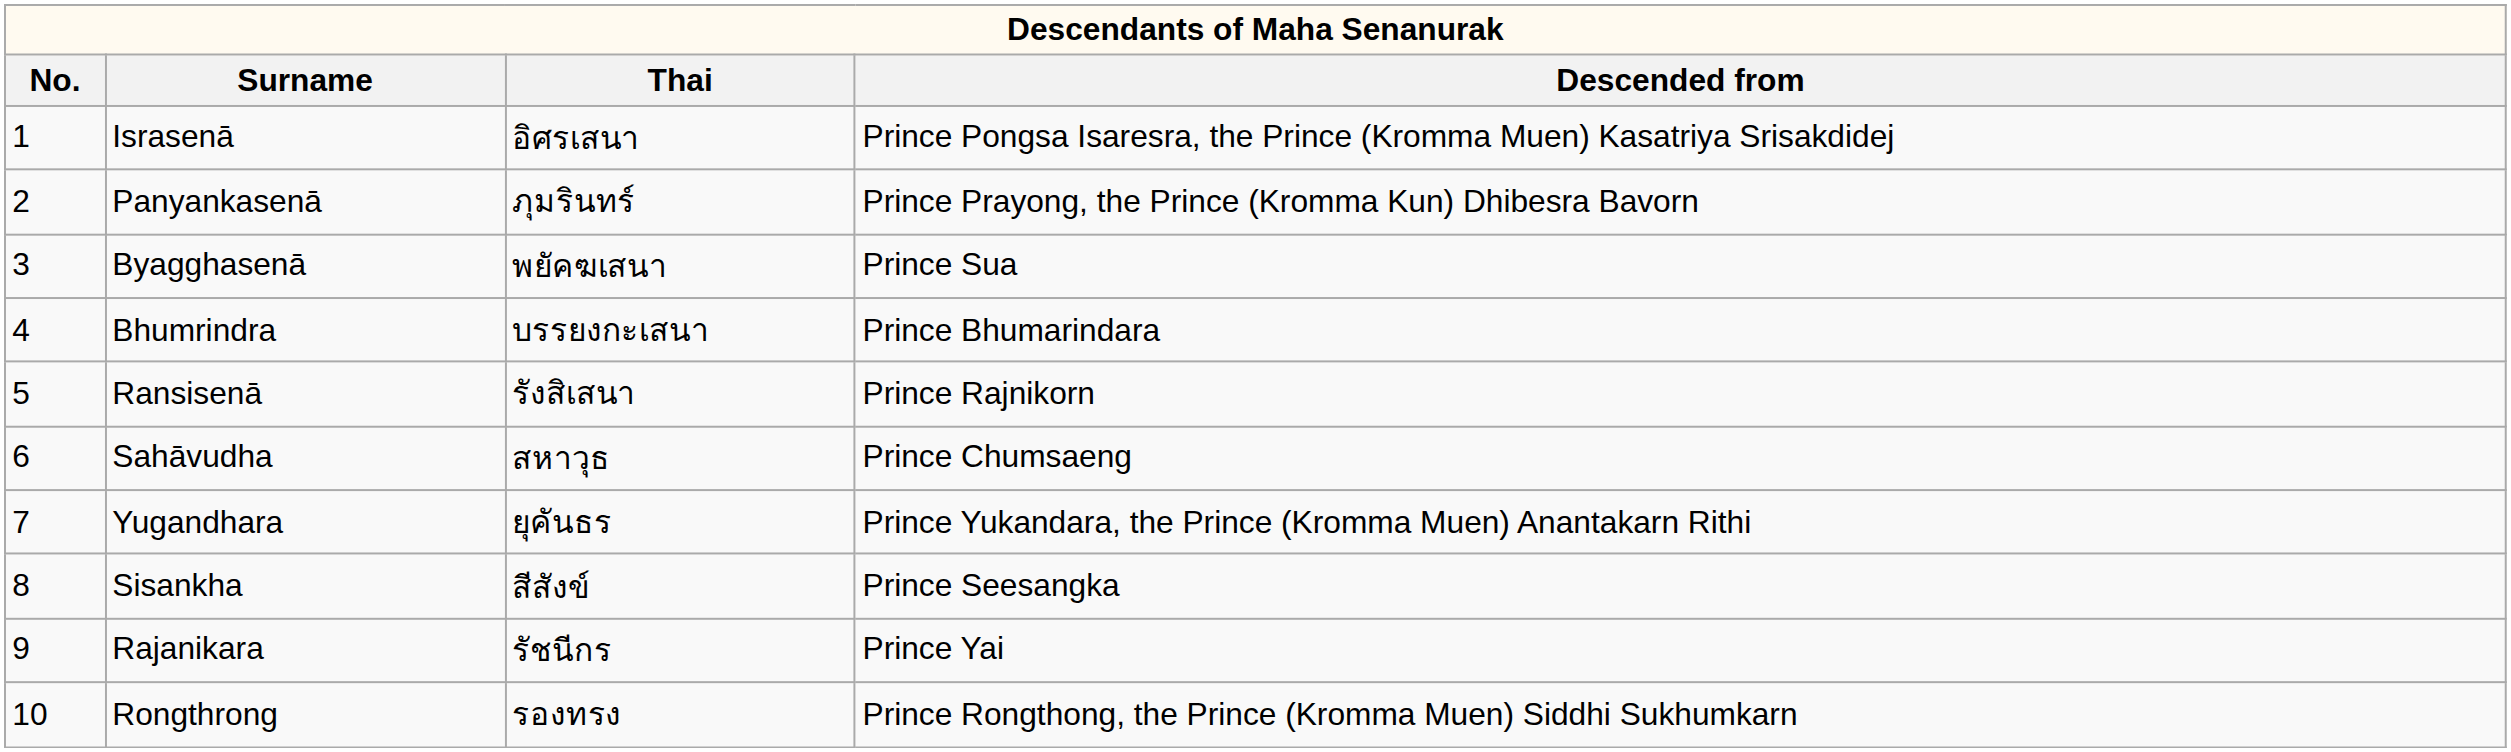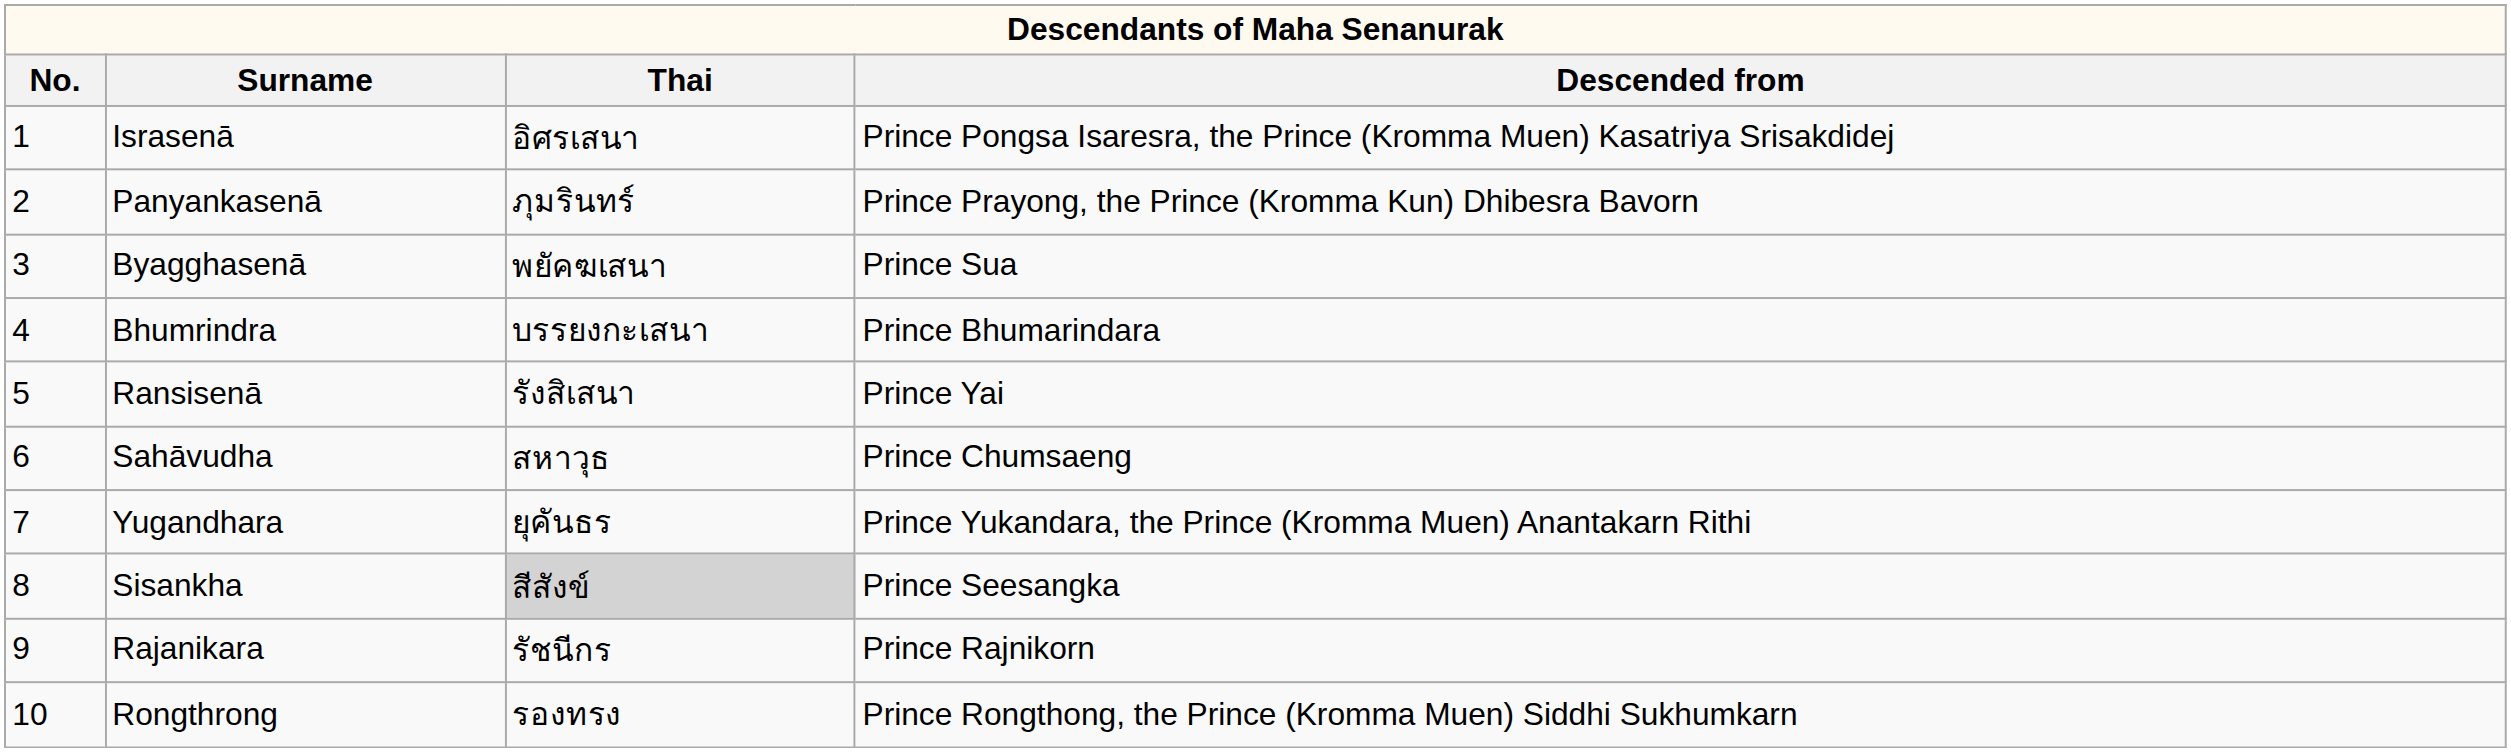(979, 393) Prince Rajnikorn -> (933, 393) Prince Yai
(551, 586) no background -> (551, 586) lightgrey background
(933, 649) Prince Yai -> (979, 649) Prince Rajnikorn
